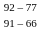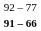(20, 23) normal -> (20, 23) bold
